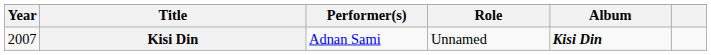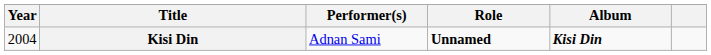(22, 38) 2007 -> (22, 38) 2004
(459, 38) normal -> (461, 38) bold
